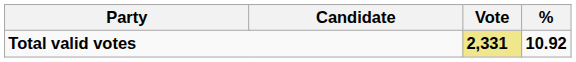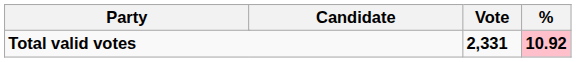(487, 43) khaki background -> (487, 43) no background
(546, 43) no background -> (546, 43) pink background
